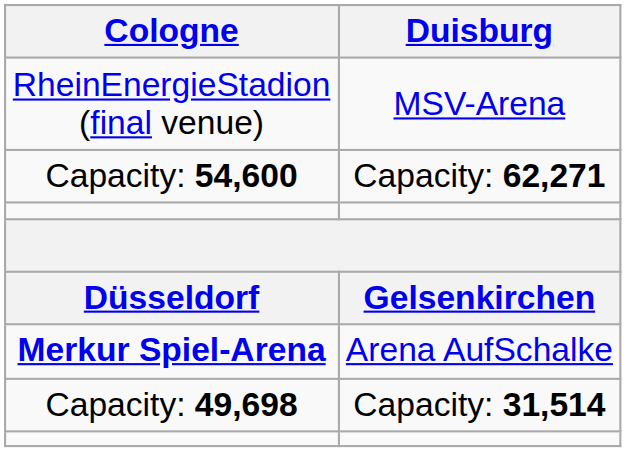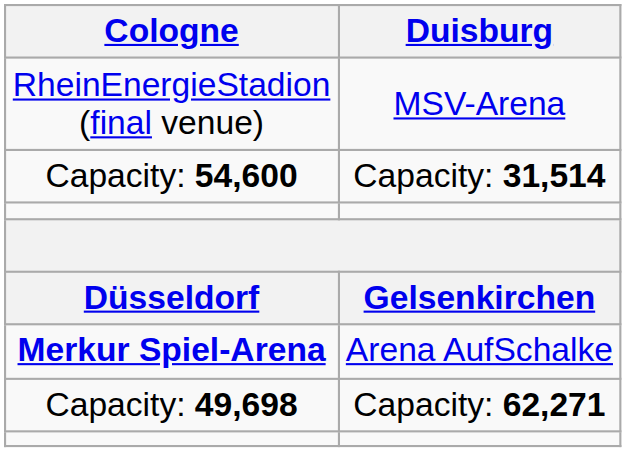(479, 175) Capacity: 62,271 -> (479, 175) Capacity: 31,514
(479, 404) Capacity: 31,514 -> (479, 404) Capacity: 62,271
